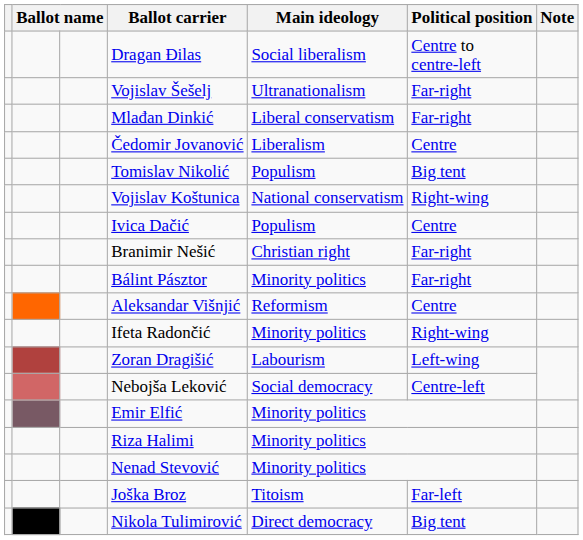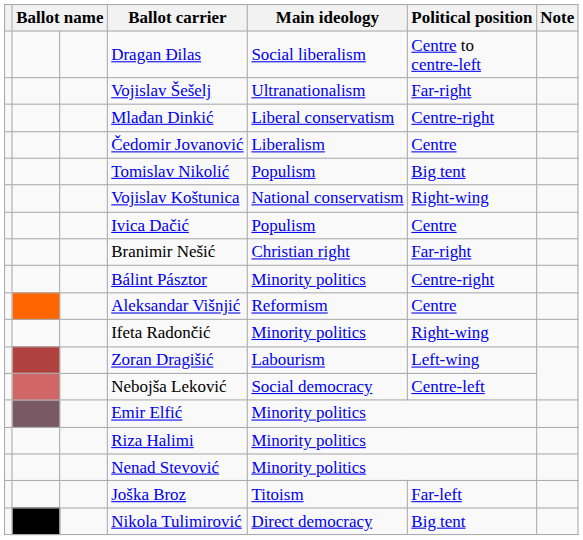(441, 117) Far-right -> (453, 117) Centre-right
(441, 279) Far-right -> (453, 279) Centre-right
